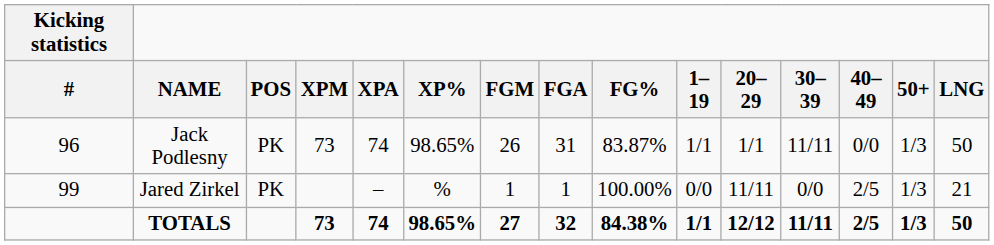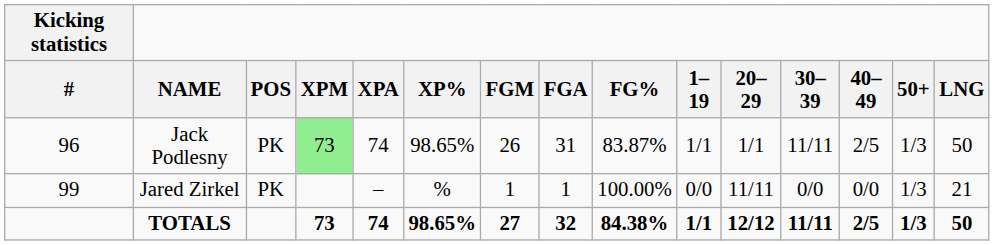(324, 145) no background -> (324, 145) lightgreen background
(866, 145) 0/0 -> (866, 145) 2/5
(866, 190) 2/5 -> (866, 190) 0/0
